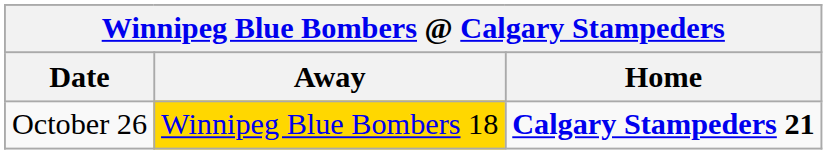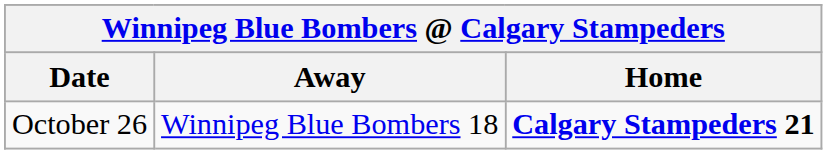(330, 124) gold background -> (330, 124) no background
